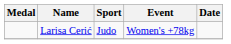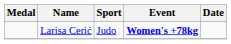(160, 30) normal -> (162, 30) bold
